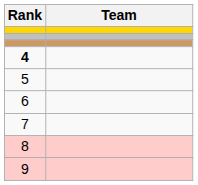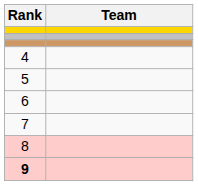(25, 57) bold -> (25, 57) normal
(25, 169) normal -> (25, 169) bold
